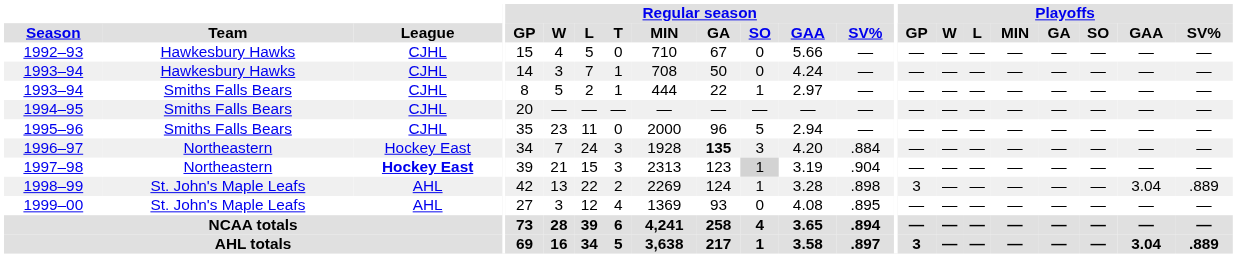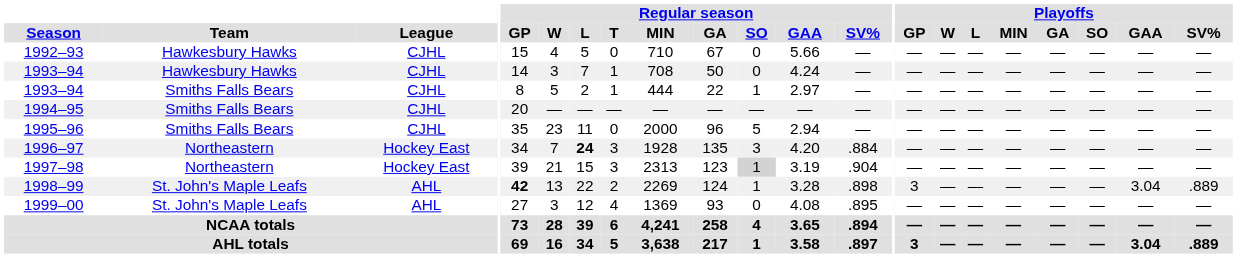(589, 148) normal -> (585, 148) bold
(718, 148) bold -> (715, 148) normal
(428, 167) bold -> (426, 167) normal
(524, 186) normal -> (520, 186) bold
